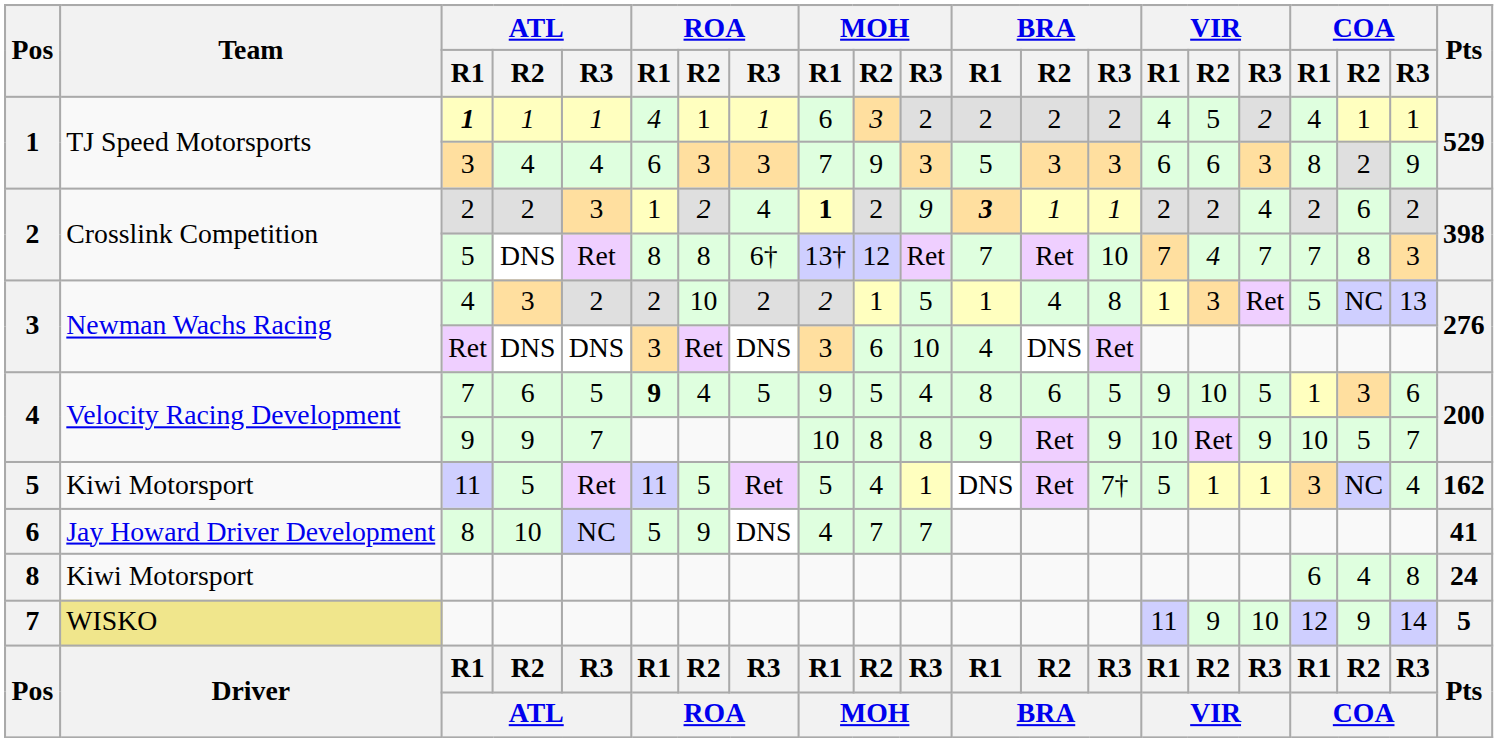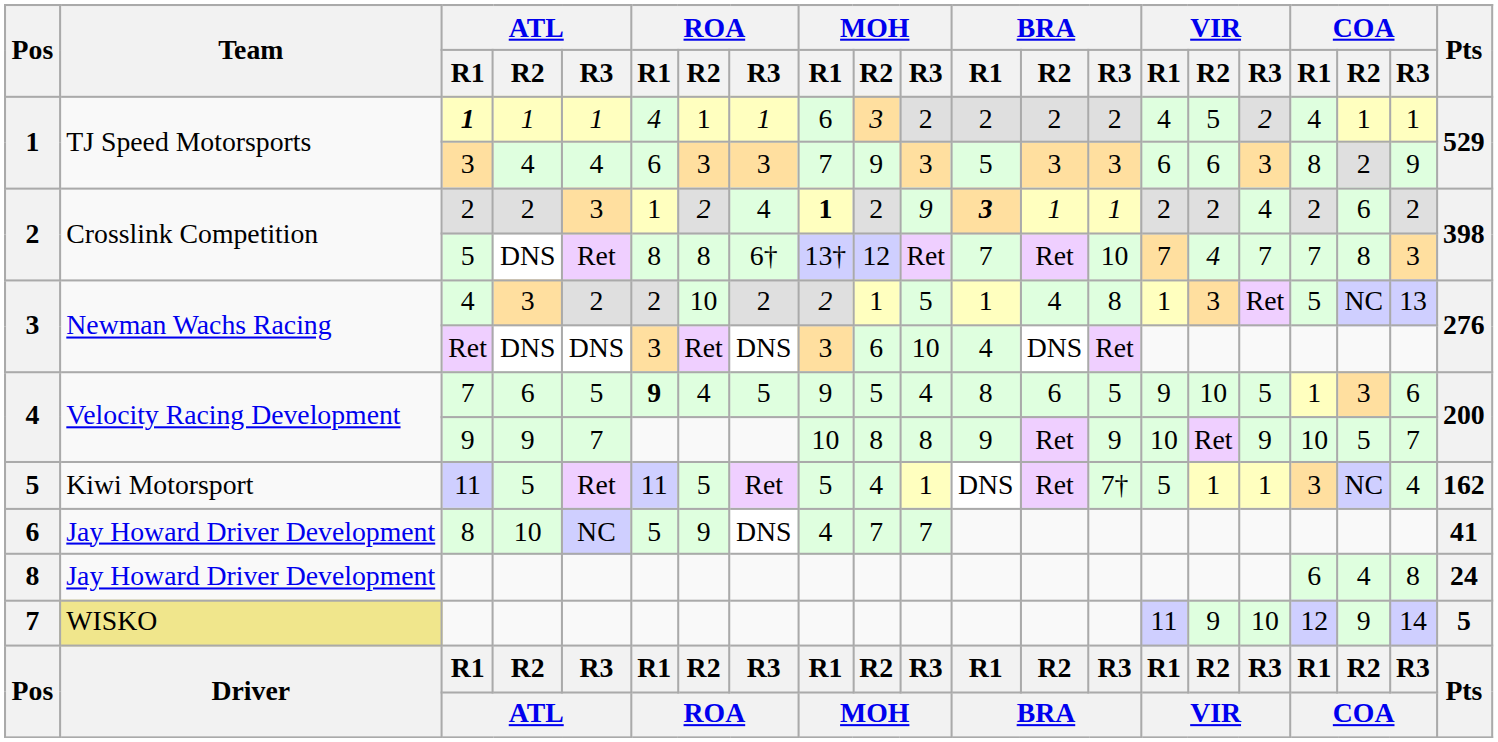(160, 576) Kiwi Motorsport -> (251, 576) Jay Howard Driver Development
